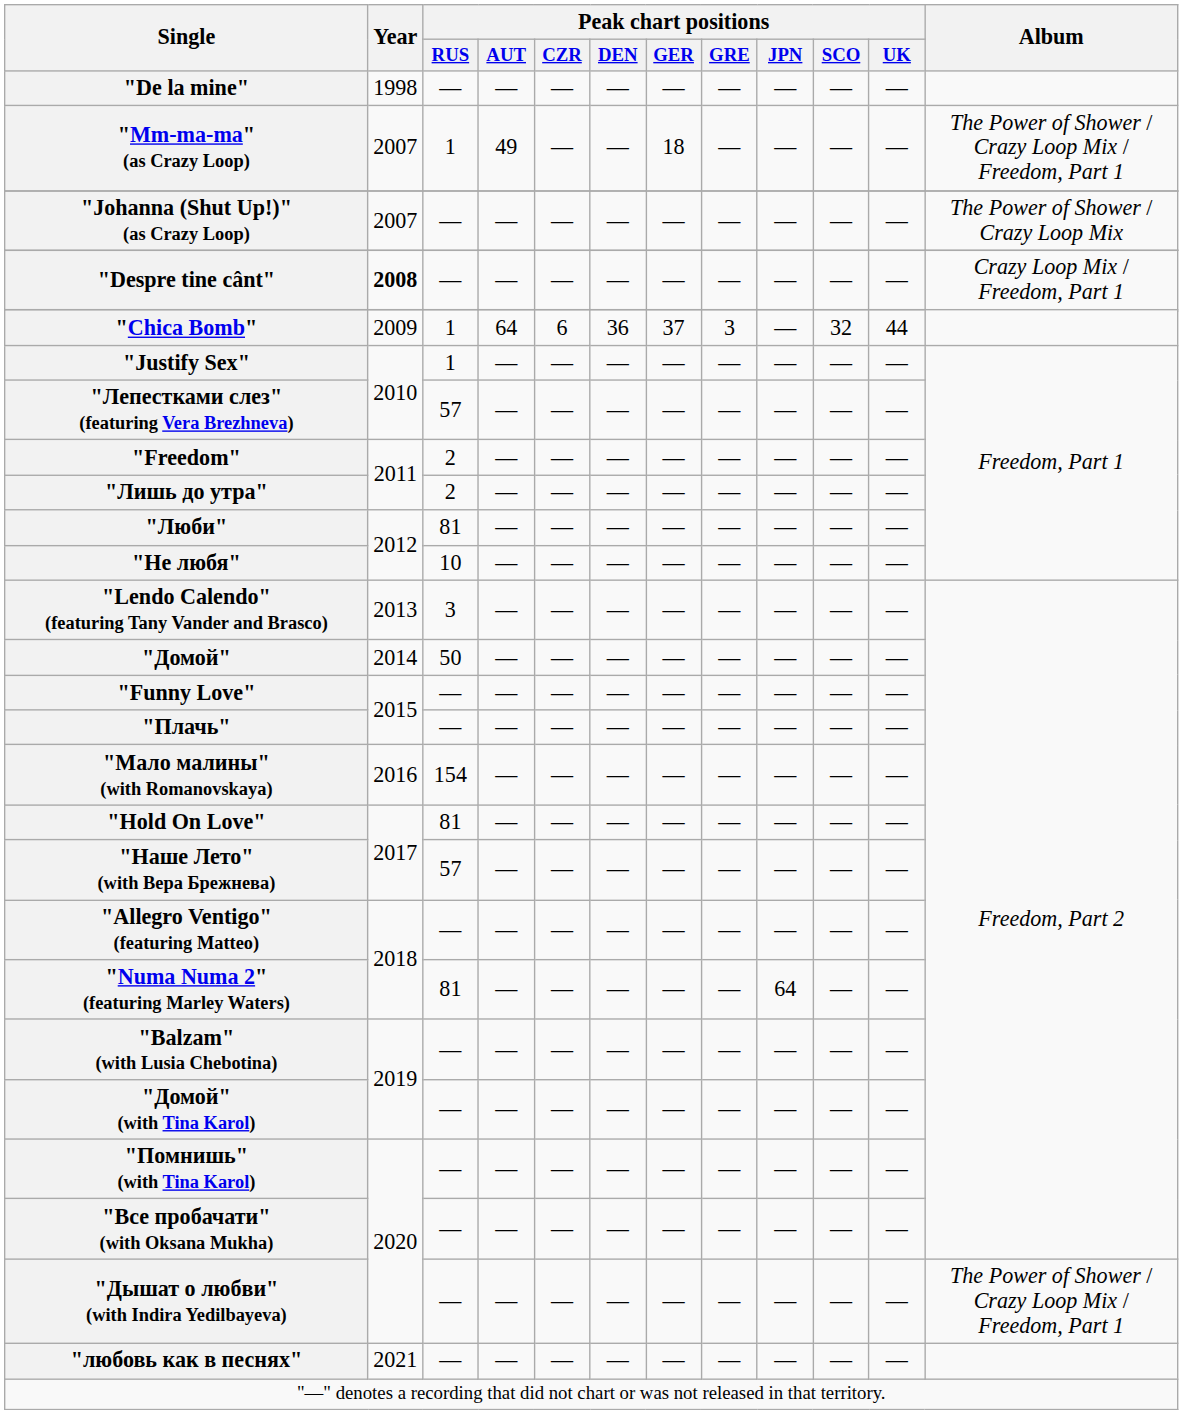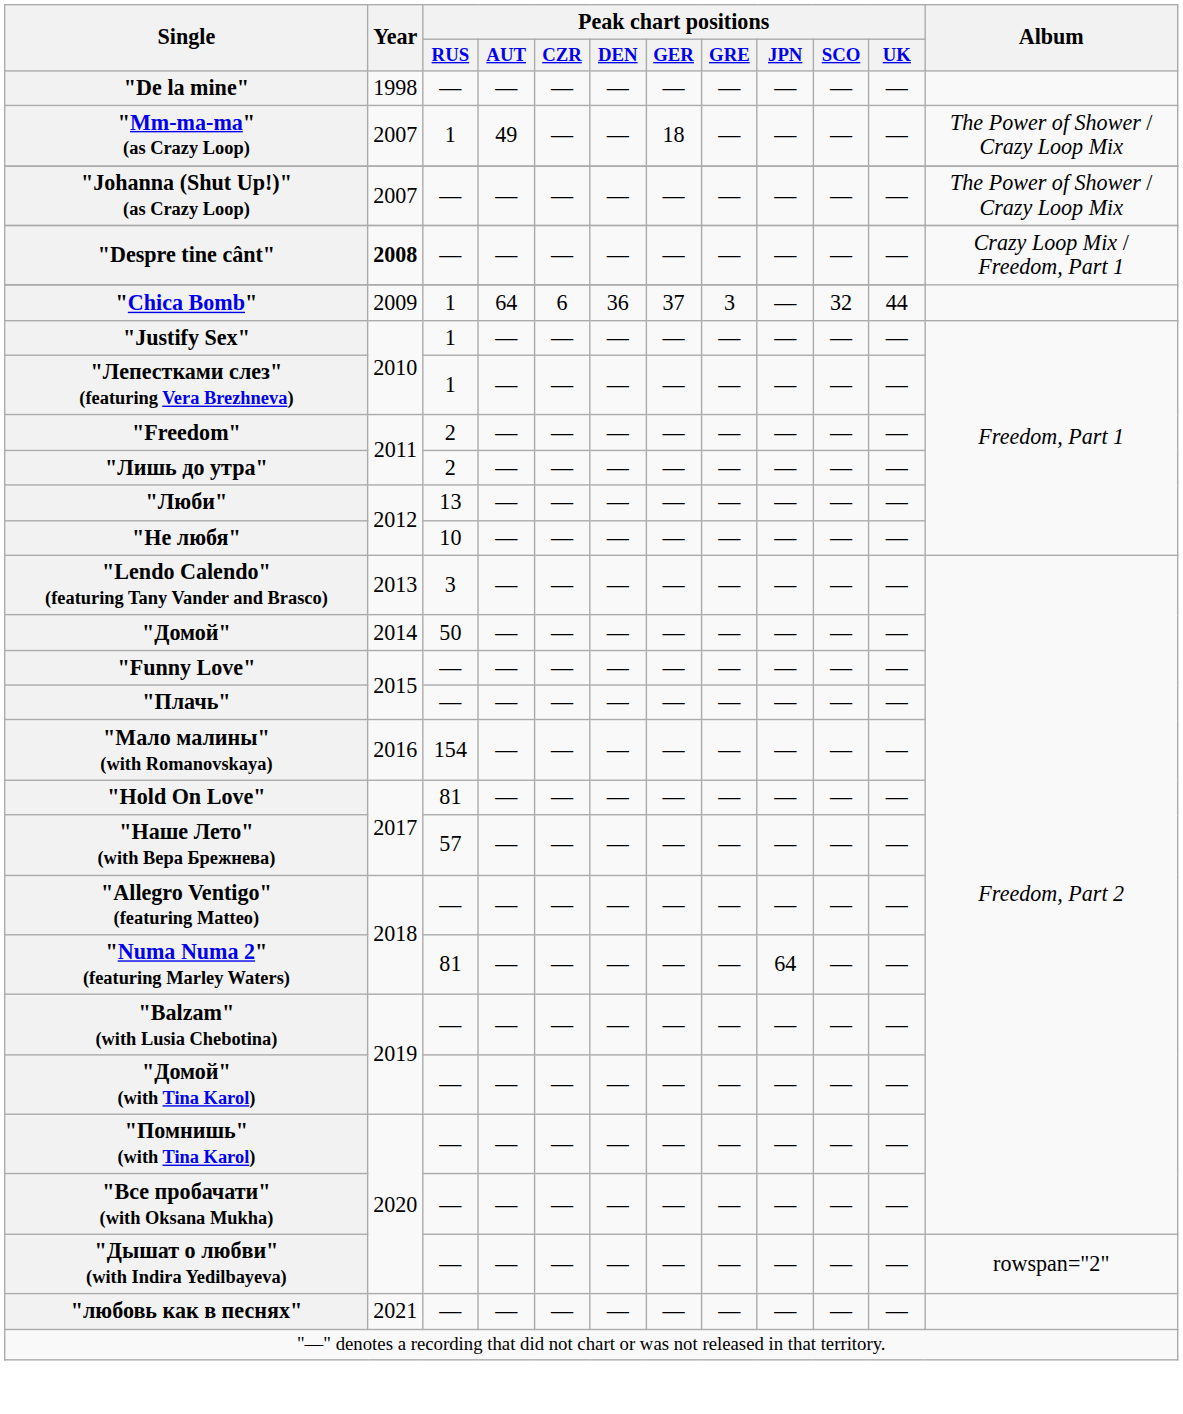(1051, 147) The Power of Shower / Crazy Loop Mix / Freedom, Part 1 -> (1051, 135) The Power of Shower / Crazy Loop Mix
(450, 409) 57 -> (450, 385) 1
(450, 527) 81 -> (450, 502) 13
(1051, 1301) The Power of Shower / Crazy Loop Mix / Freedom, Part 1 -> (1051, 1263) rowspan="2"
